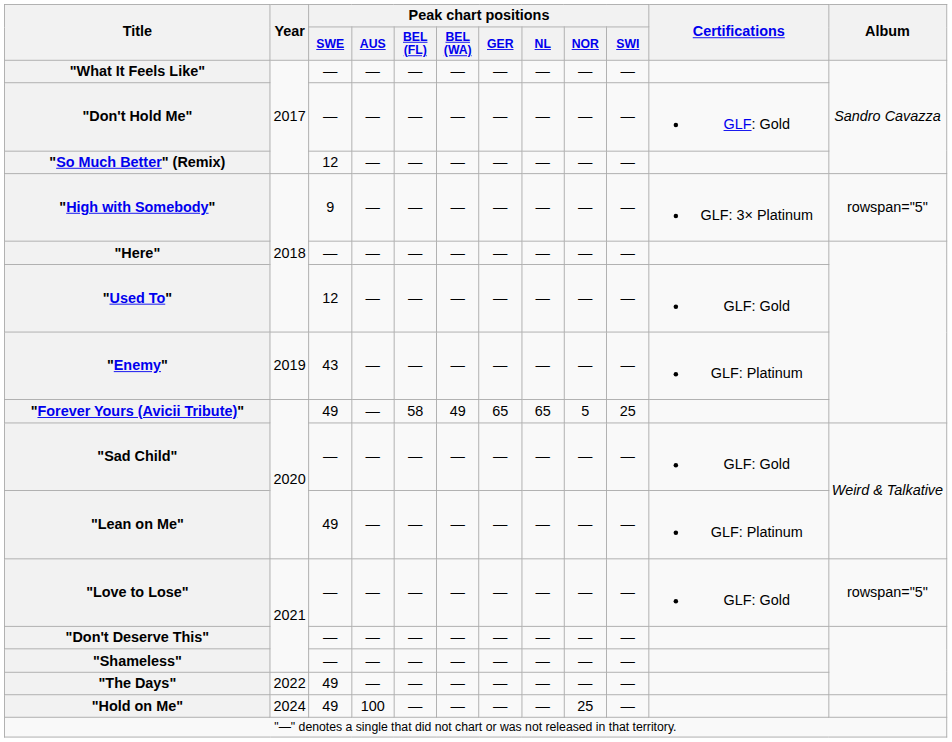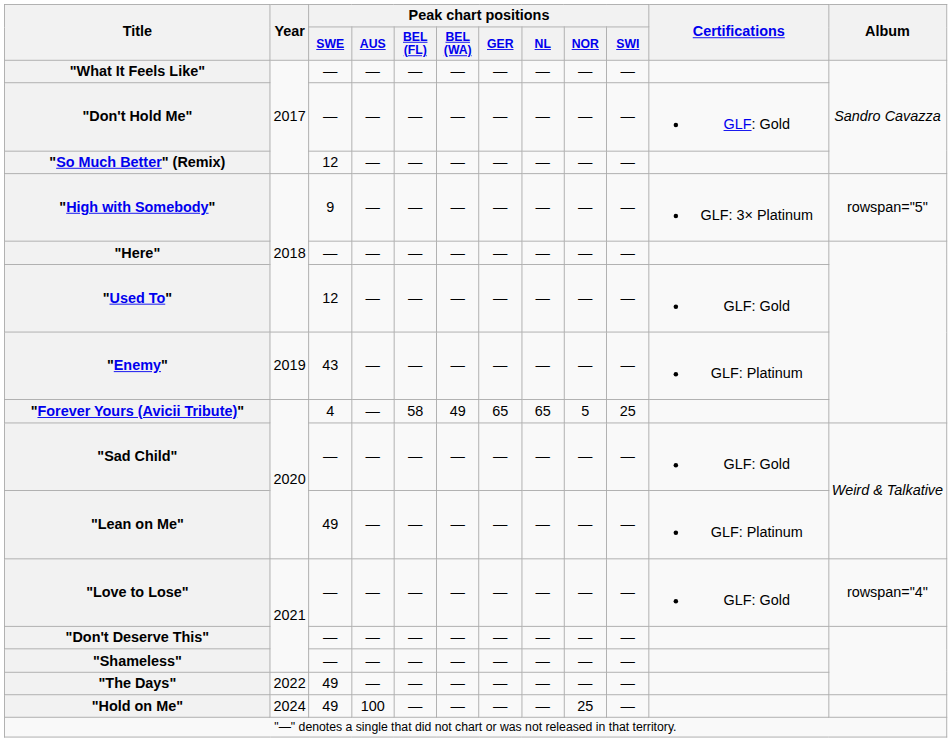(330, 411) 49 -> (330, 411) 4
(887, 592) rowspan="5" -> (887, 592) rowspan="4"
